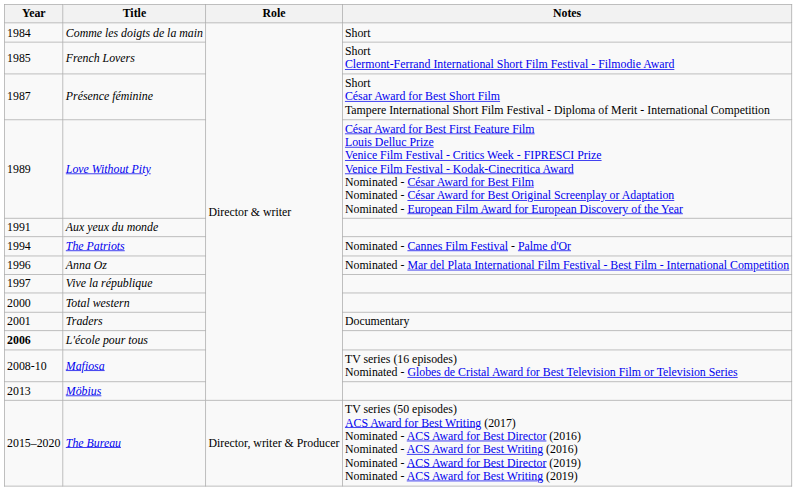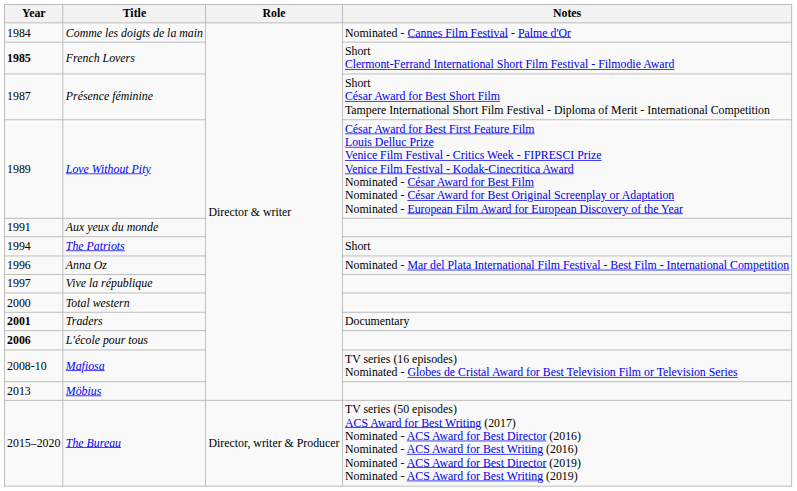(358, 32) Short -> (458, 32) Nominated - Cannes Film Festival - Palme d'Or
(19, 58) normal -> (19, 58) bold
(458, 246) Nominated - Cannes Film Festival - Palme d'Or -> (358, 246) Short
(19, 321) normal -> (19, 321) bold
